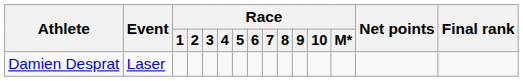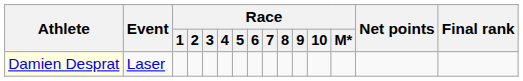(64, 64) no background -> (64, 64) lightyellow background
